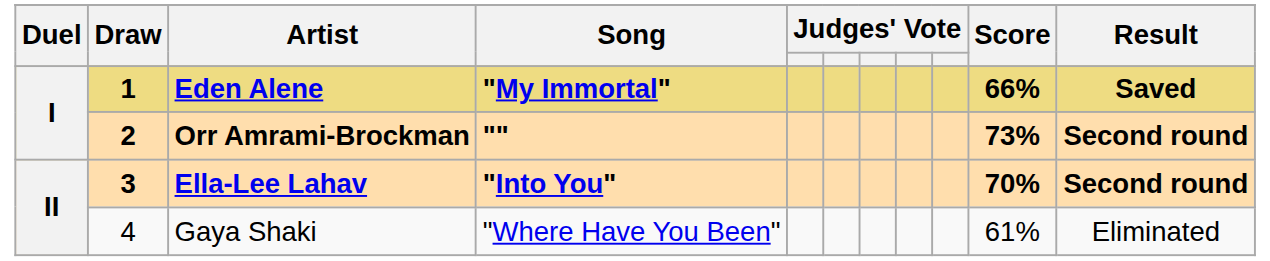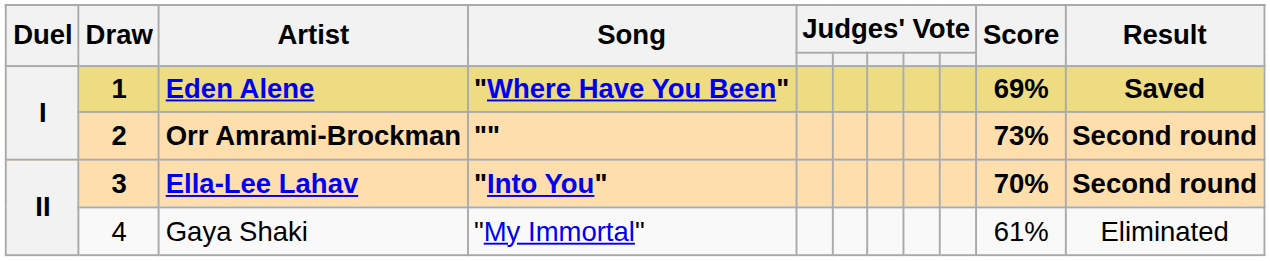(577, 89) "My Immortal" -> (632, 89) "Where Have You Been"
(1012, 89) 66% -> (1021, 89) 69%
(632, 231) "Where Have You Been" -> (559, 231) "My Immortal"
